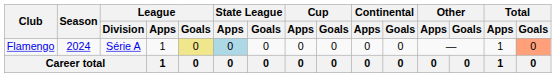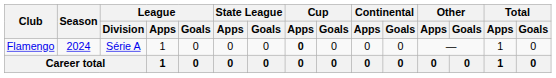(196, 47) khaki background -> (196, 47) no background
(230, 47) lightblue background -> (230, 47) no background
(301, 47) normal -> (301, 47) bold
(533, 47) lightsalmon background -> (533, 47) no background
